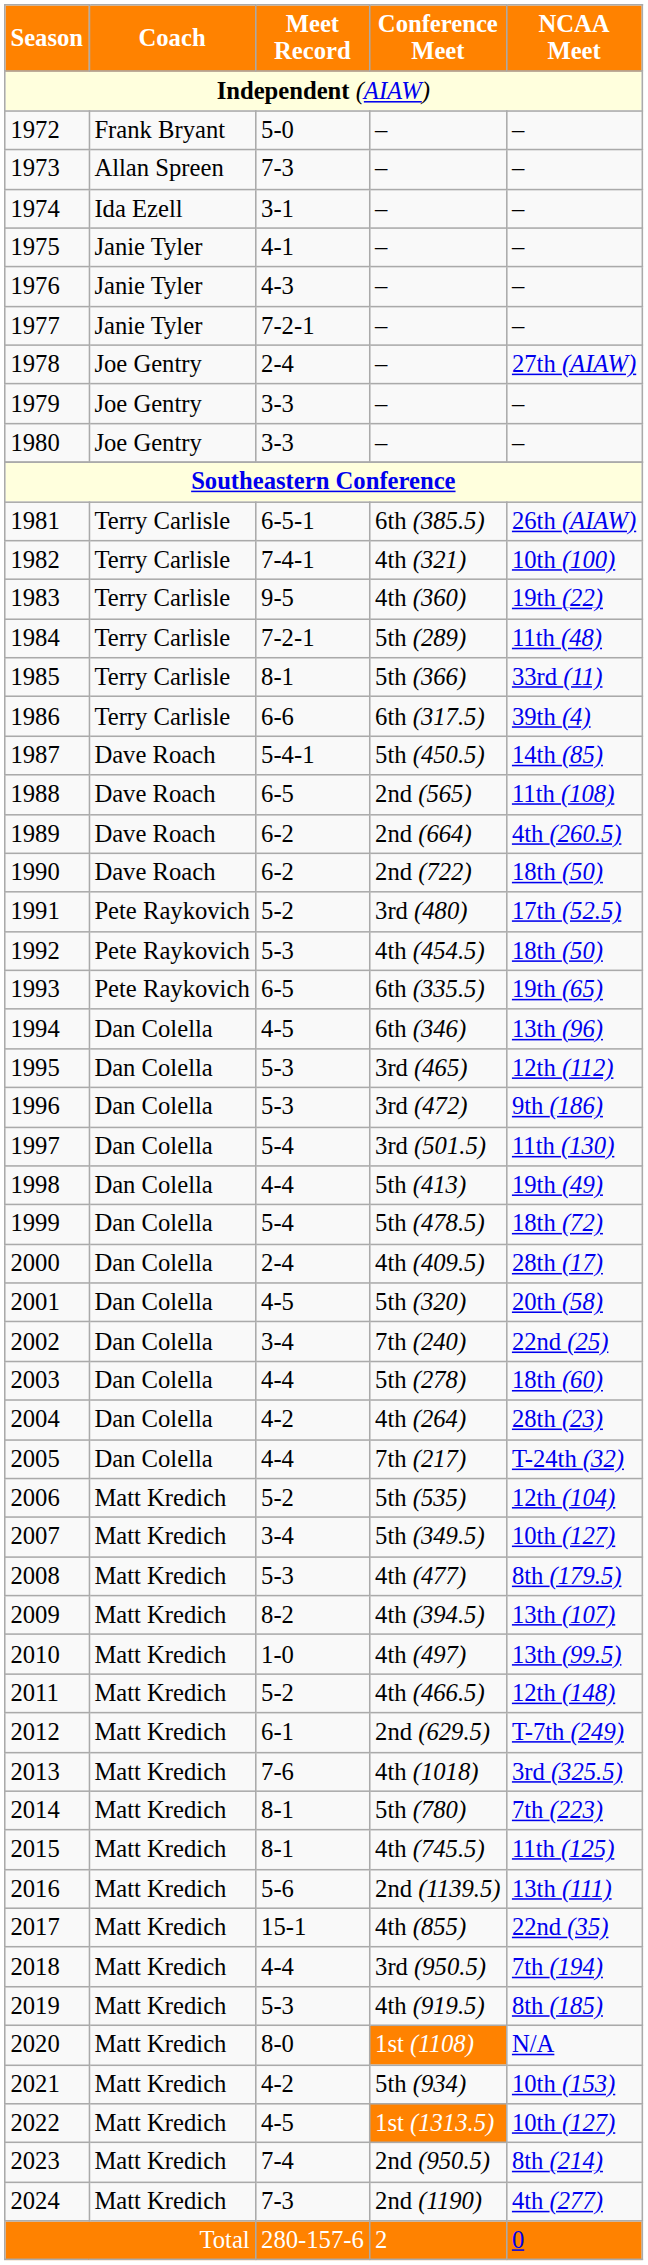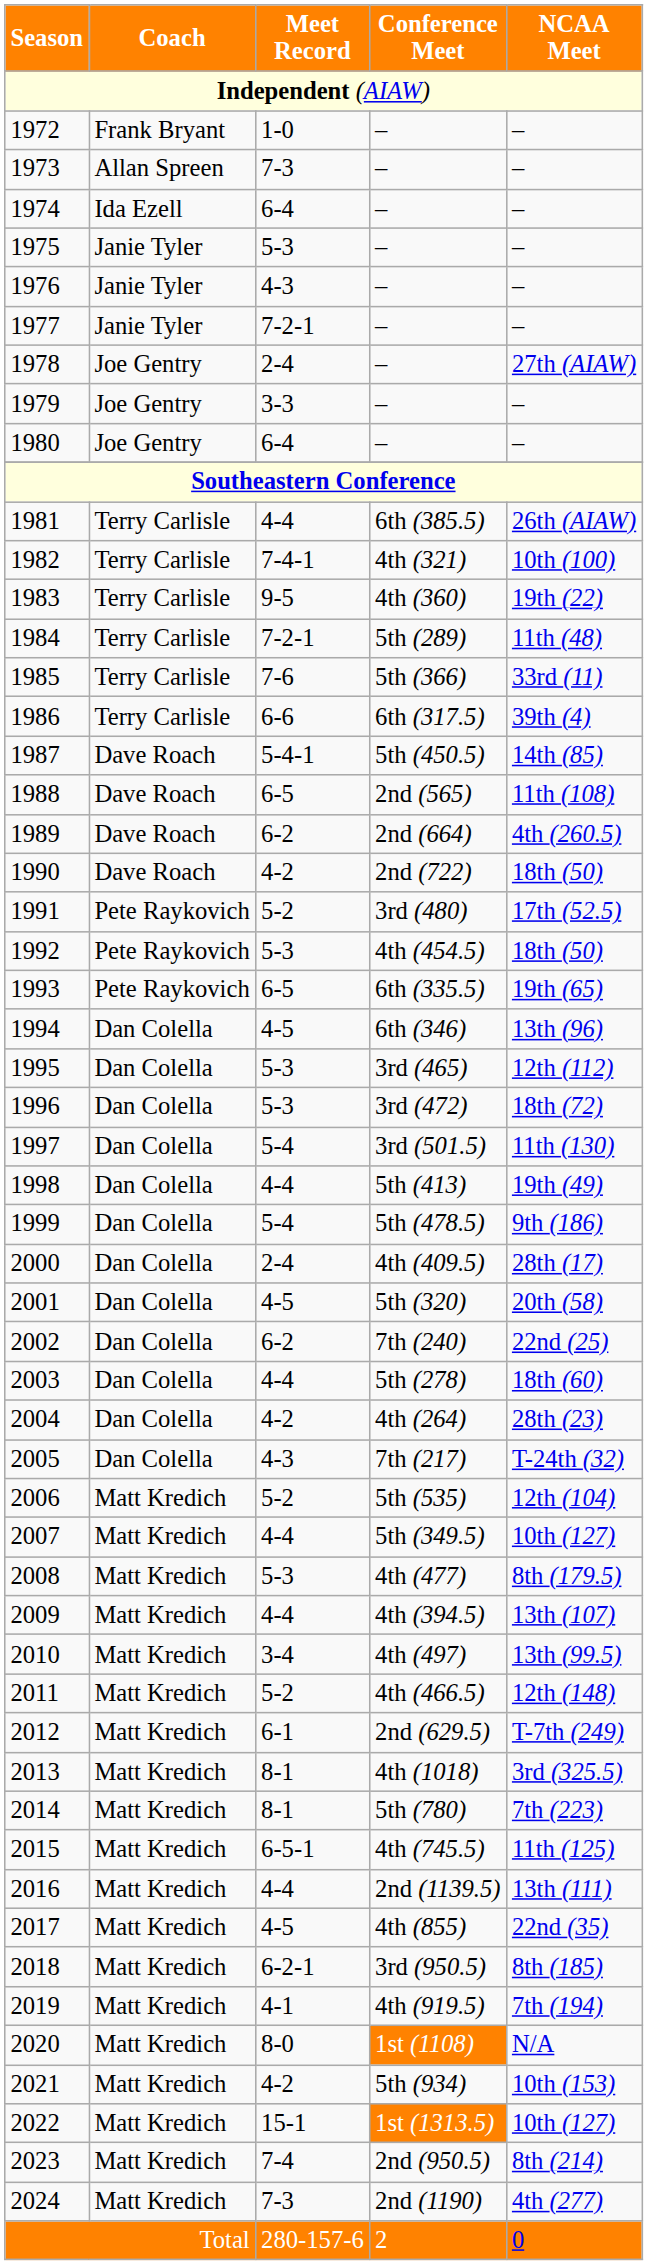(278, 129) 5-0 -> (278, 129) 1-0
(278, 208) 3-1 -> (278, 208) 6-4
(278, 247) 4-1 -> (278, 247) 5-3
(278, 442) 3-3 -> (278, 442) 6-4
(288, 520) 6-5-1 -> (278, 520) 4-4
(278, 676) 8-1 -> (278, 676) 7-6
(278, 872) 6-2 -> (278, 872) 4-2
(557, 1106) 9th (186) -> (557, 1106) 18th (72)
(557, 1224) 18th (72) -> (557, 1224) 9th (186)
(278, 1341) 3-4 -> (278, 1341) 6-2
(278, 1458) 4-4 -> (278, 1458) 4-3
(278, 1536) 3-4 -> (278, 1536) 4-4
(278, 1614) 8-2 -> (278, 1614) 4-4
(278, 1653) 1-0 -> (278, 1653) 3-4
(278, 1771) 7-6 -> (278, 1771) 8-1
(278, 1849) 8-1 -> (288, 1849) 6-5-1
(278, 1888) 5-6 -> (278, 1888) 4-4
(284, 1927) 15-1 -> (278, 1927) 4-5
(278, 1966) 4-4 -> (288, 1966) 6-2-1
(557, 1966) 7th (194) -> (557, 1966) 8th (185)
(278, 2005) 5-3 -> (278, 2005) 4-1
(557, 2005) 8th (185) -> (557, 2005) 7th (194)
(278, 2122) 4-5 -> (284, 2122) 15-1
